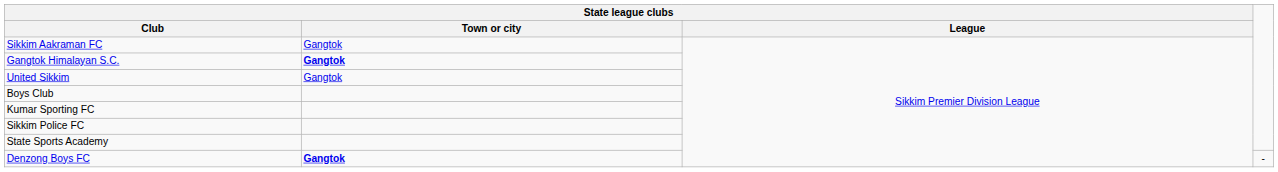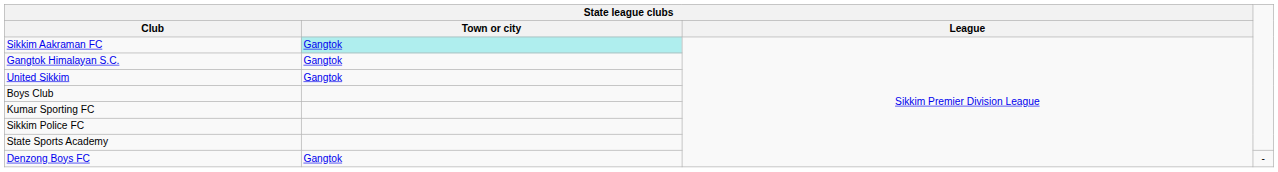(323, 45) no background -> (323, 45) paleturquoise background
(324, 61) bold -> (323, 61) normal
(324, 158) bold -> (323, 158) normal
